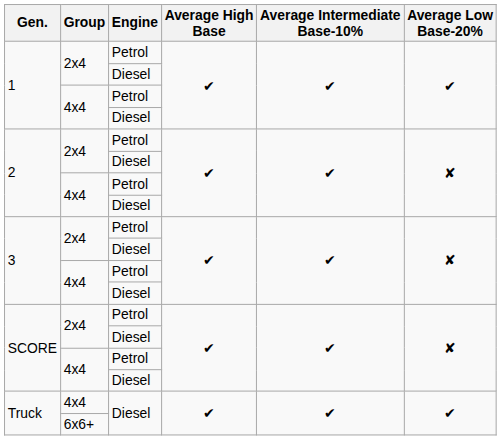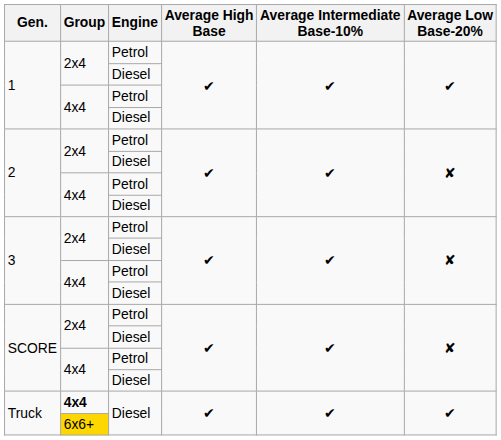(75, 402) normal -> (75, 402) bold
(79, 424) no background -> (79, 424) gold background
